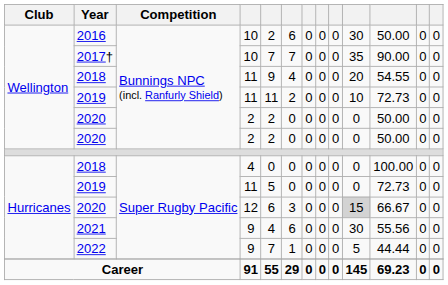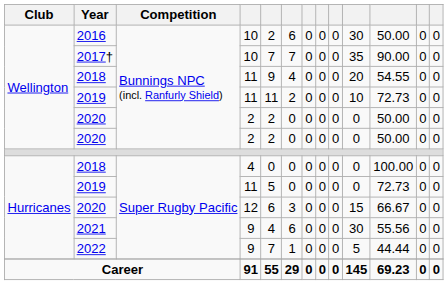(356, 207) lightgrey background -> (356, 207) no background
